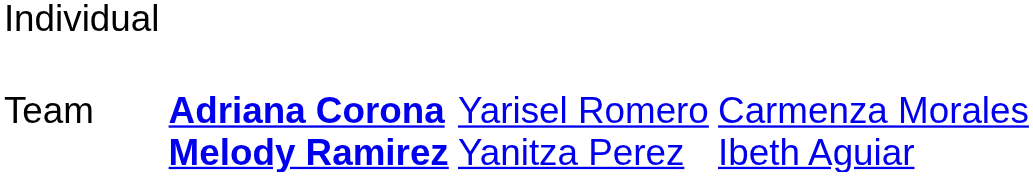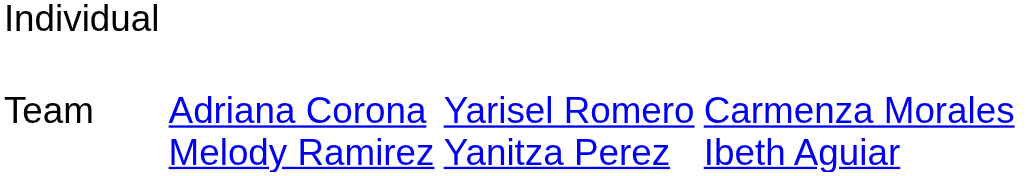(309, 131) bold -> (302, 131) normal
